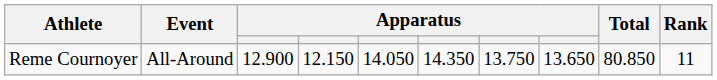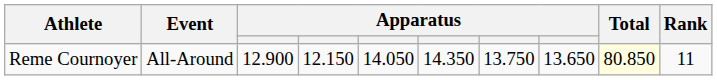(629, 59) no background -> (629, 59) lightyellow background
